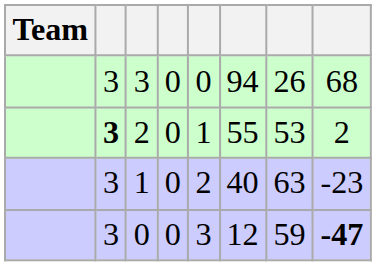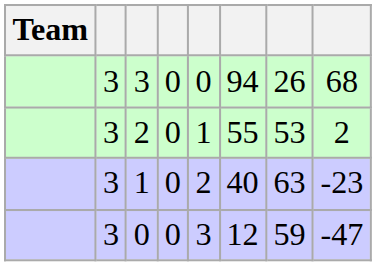(111, 132) bold -> (111, 132) normal
(342, 234) bold -> (342, 234) normal
